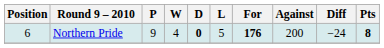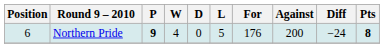(153, 33) normal -> (153, 33) bold
(199, 33) bold -> (199, 33) normal
(253, 33) bold -> (253, 33) normal
